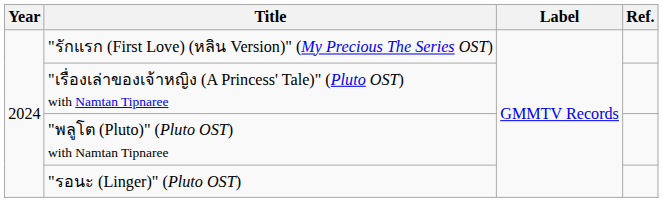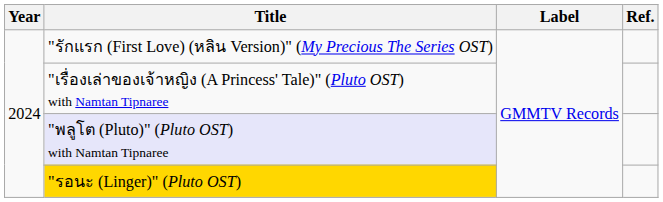(141, 141) no background -> (141, 141) lavender background
(145, 181) no background -> (145, 181) gold background
